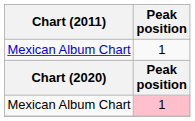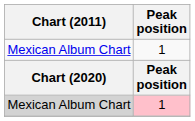(69, 105) no background -> (69, 105) lightgrey background
